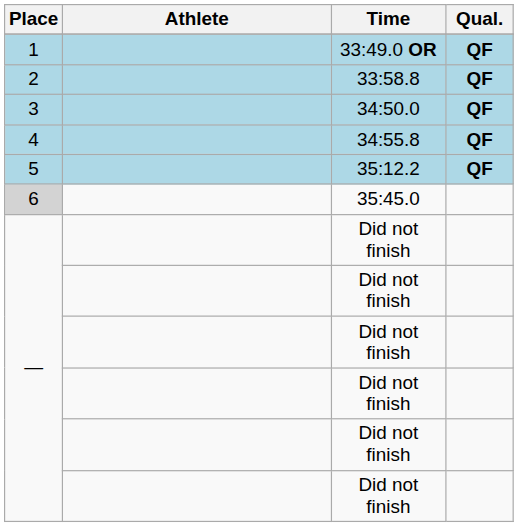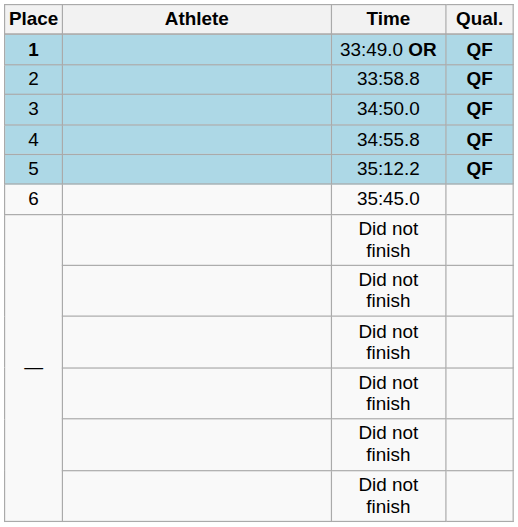(34, 49) normal -> (34, 49) bold
(34, 199) lightgrey background -> (34, 199) no background
